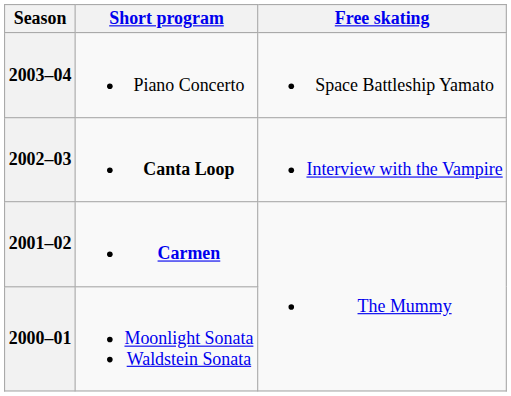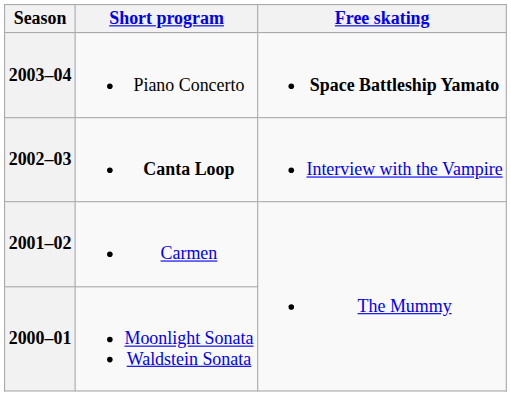(382, 85) normal -> (382, 85) bold
(167, 254) bold -> (167, 254) normal
